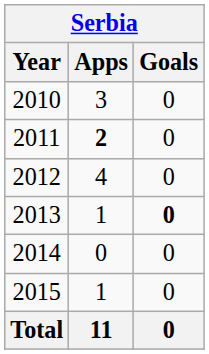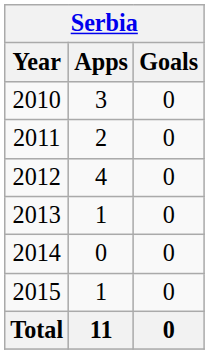(101, 138) bold -> (101, 138) normal
(169, 215) bold -> (169, 215) normal
